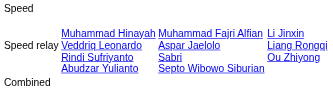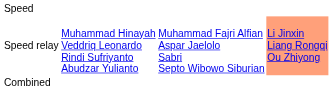(297, 45) no background -> (297, 45) lightsalmon background
